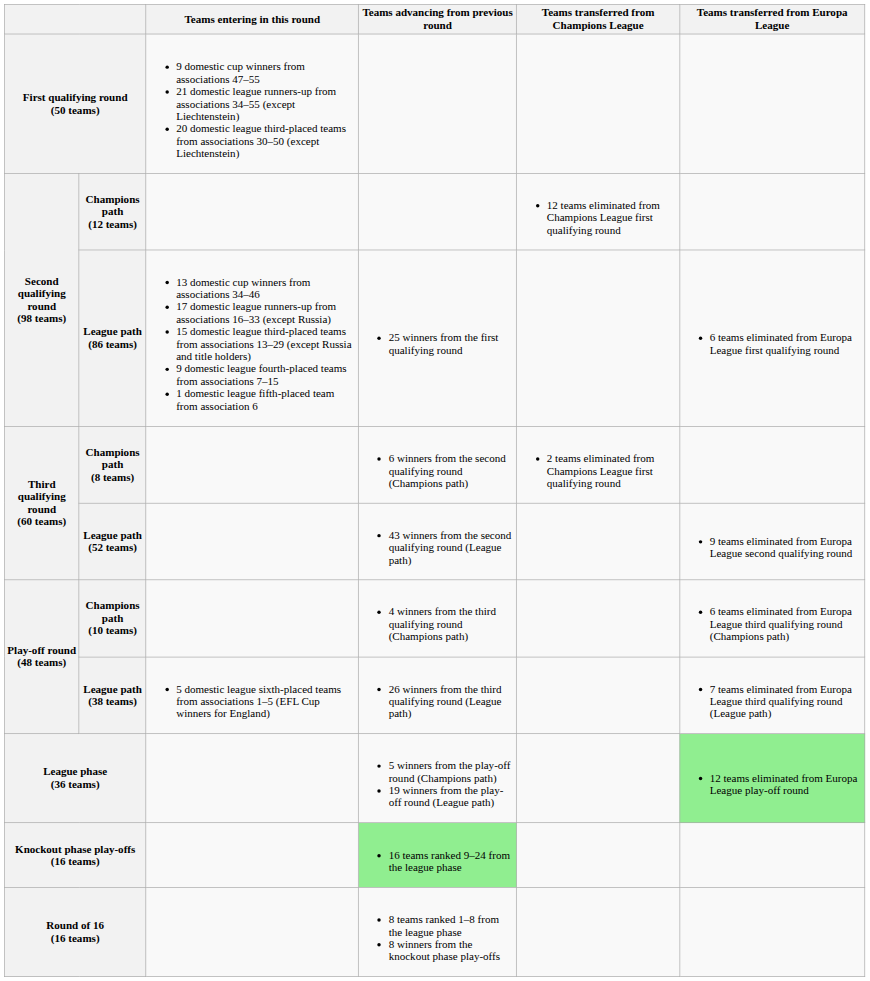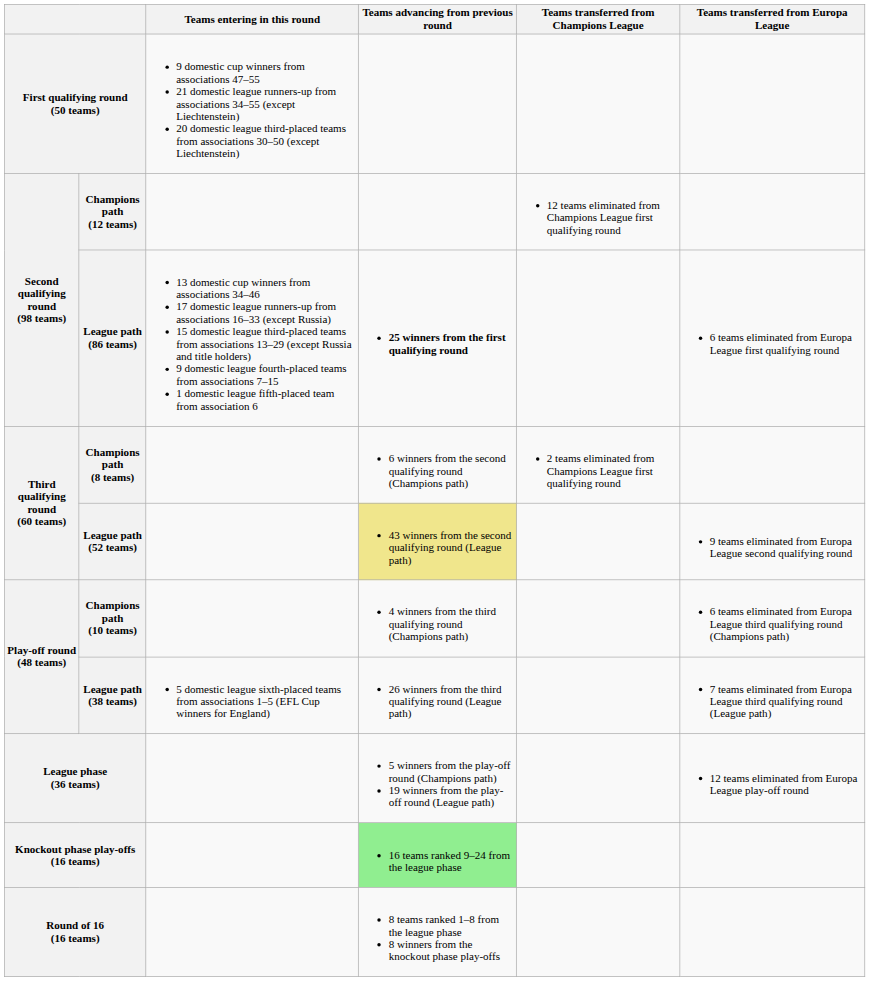(438, 344) normal -> (438, 344) bold
(438, 548) no background -> (438, 548) khaki background
(772, 785) lightgreen background -> (772, 785) no background
